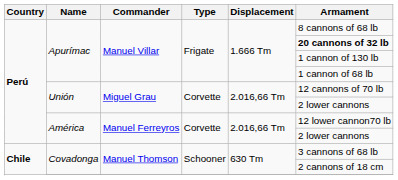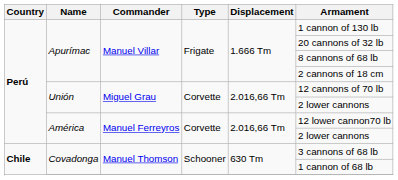(338, 27) 8 cannons of 68 lb -> (338, 27) 1 cannon of 130 lb
(343, 43) bold -> (341, 43) normal
(338, 58) 1 cannon of 130 lb -> (338, 58) 8 cannons of 68 lb
(336, 74) 1 cannon of 68 lb -> (341, 74) 2 cannons of 18 cm
(341, 167) 2 cannons of 18 cm -> (336, 167) 1 cannon of 68 lb
